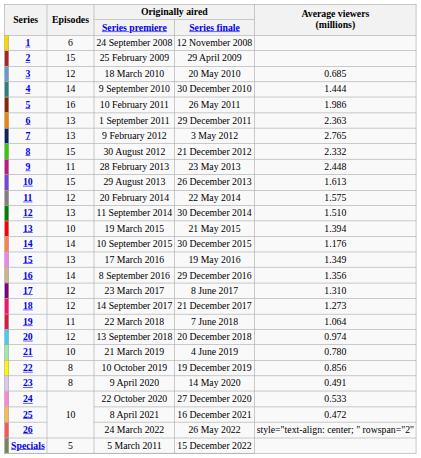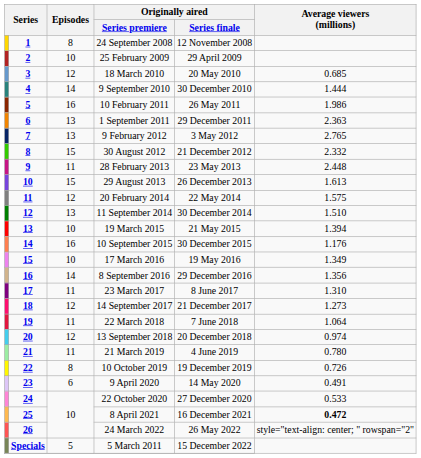(71, 43) 6 -> (71, 43) 8
(71, 58) 15 -> (71, 58) 10
(71, 244) 14 -> (71, 244) 16
(71, 259) 13 -> (71, 259) 10
(71, 290) 12 -> (71, 290) 11
(71, 352) 10 -> (71, 352) 11
(335, 368) 0.856 -> (335, 368) 0.726
(71, 383) 8 -> (71, 383) 6
(335, 414) normal -> (335, 414) bold
